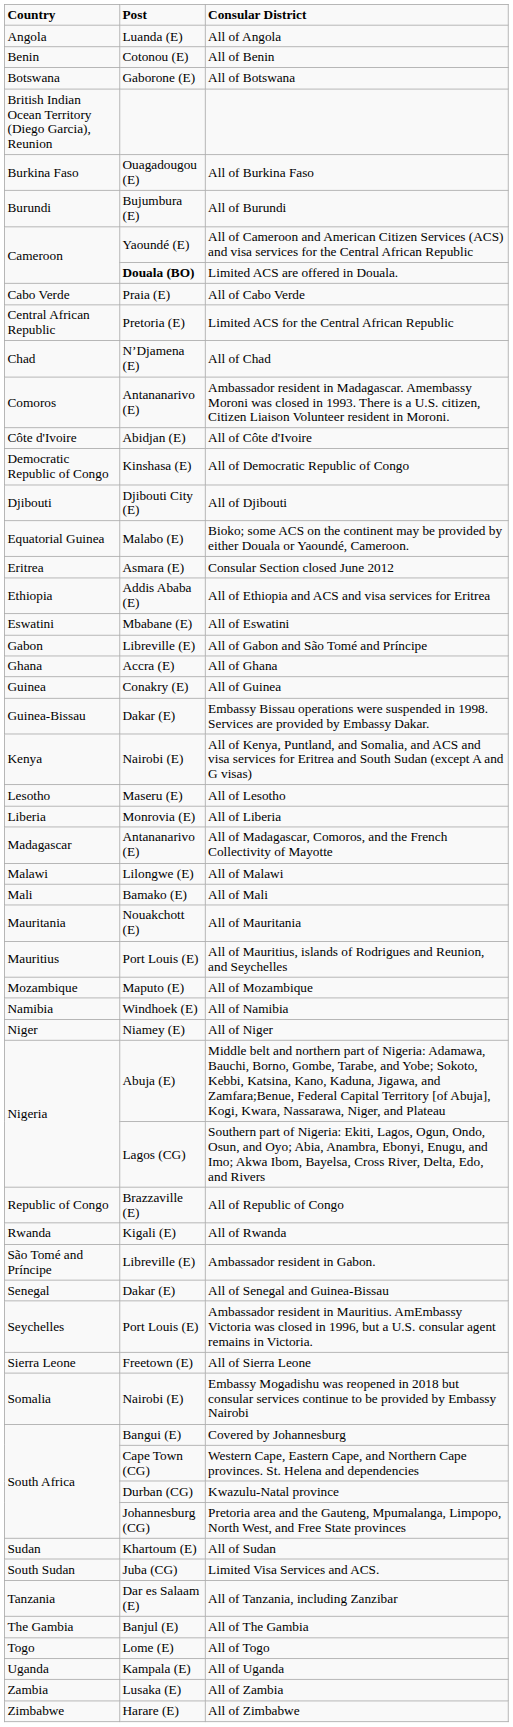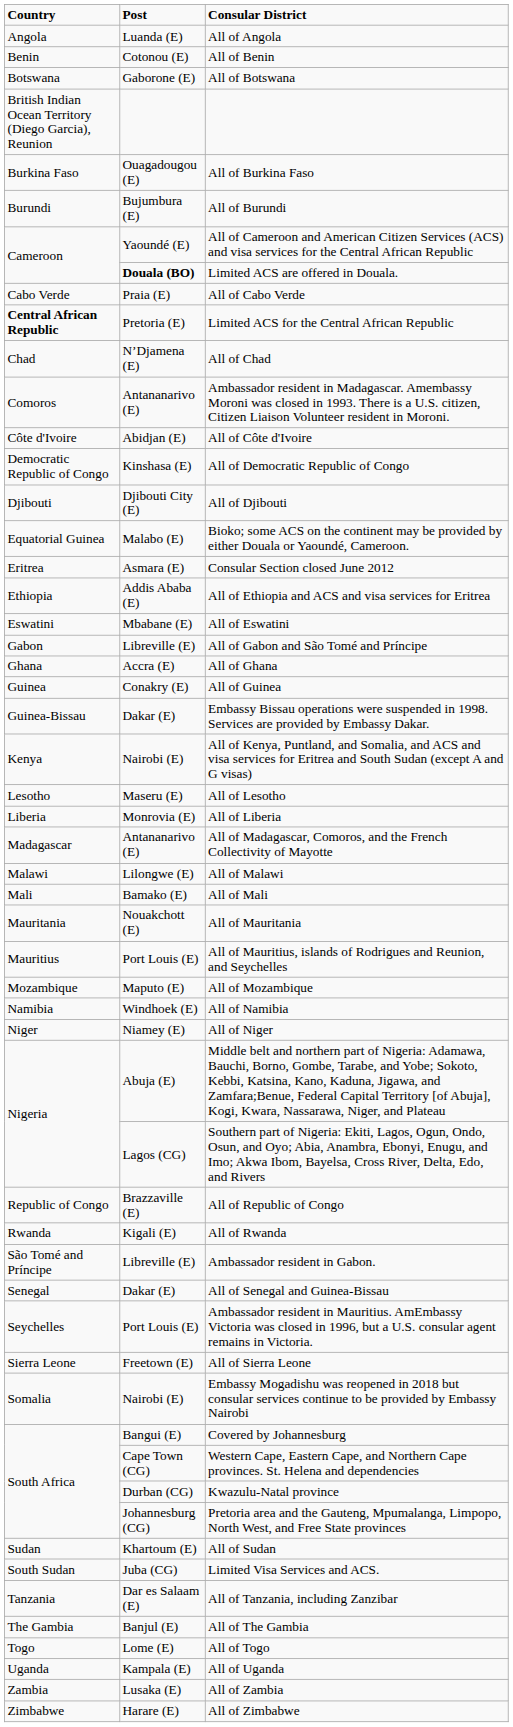(49, 322) normal -> (52, 322) bold
